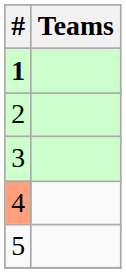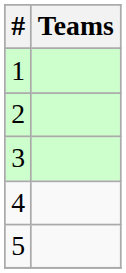(18, 70) bold -> (18, 70) normal
(18, 202) lightsalmon background -> (18, 202) no background
